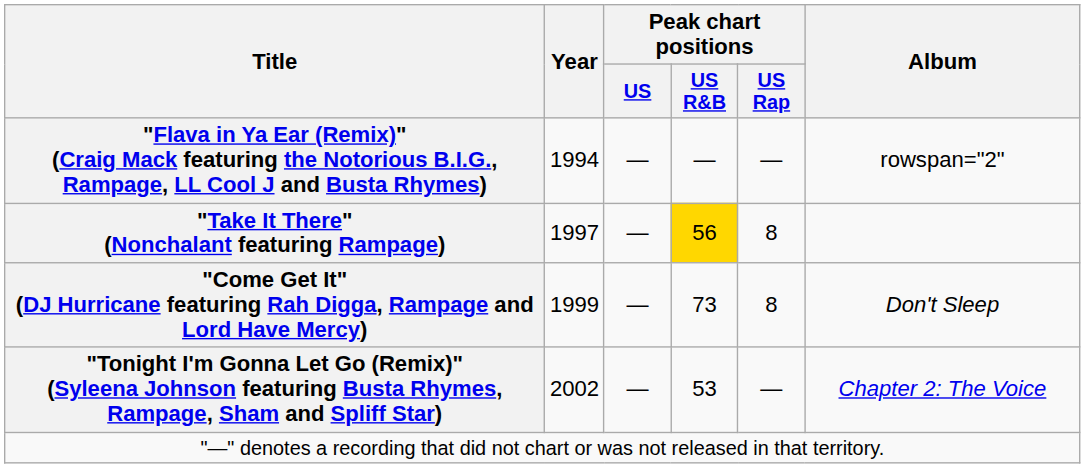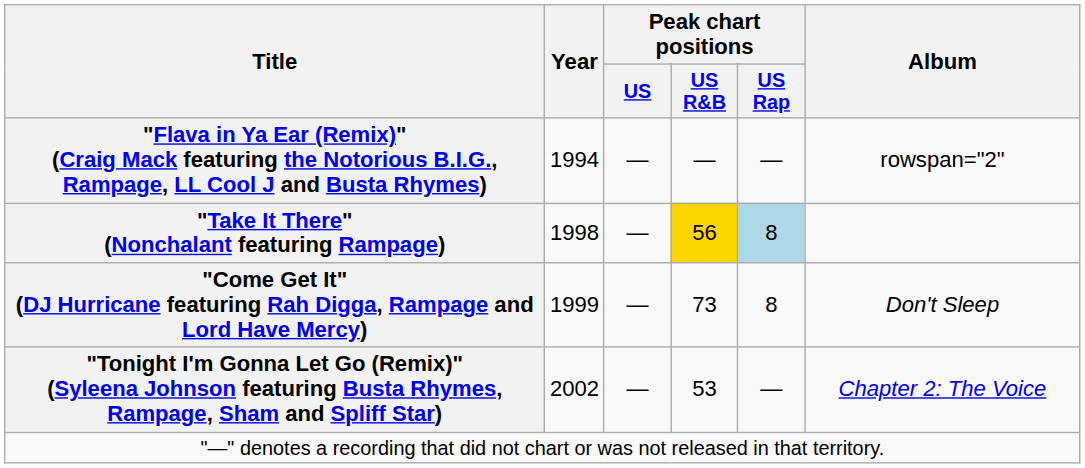(574, 232) 1997 -> (574, 232) 1998
(771, 232) no background -> (771, 232) lightblue background
